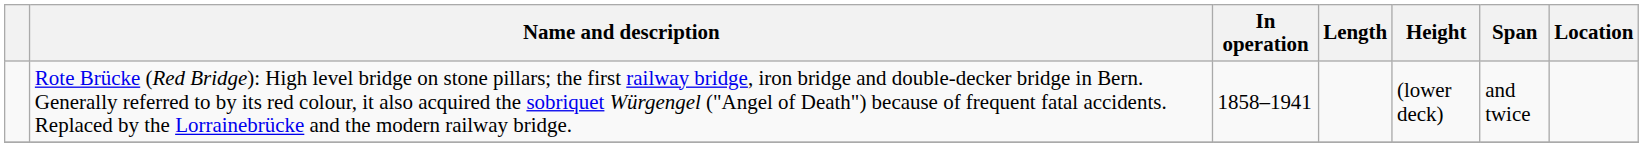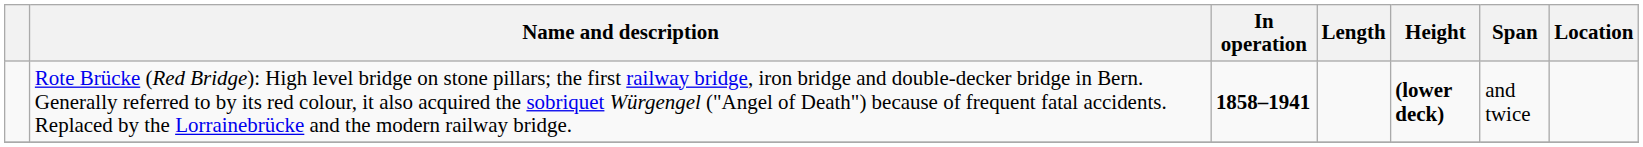(1265, 101) normal -> (1263, 101) bold
(1424, 101) normal -> (1424, 101) bold
